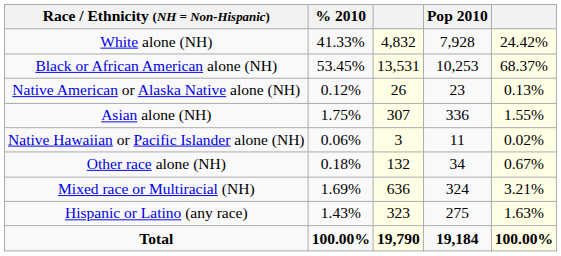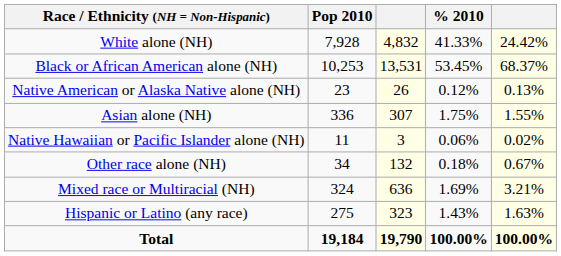columns swapped: (457, 16) <-> (341, 16)
